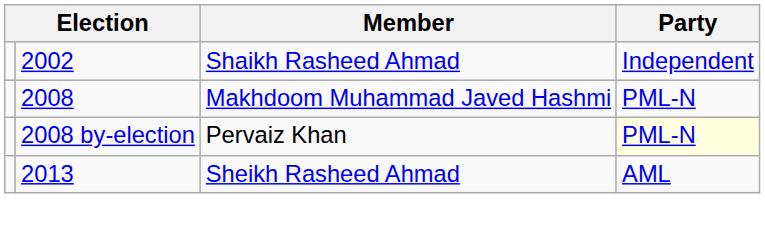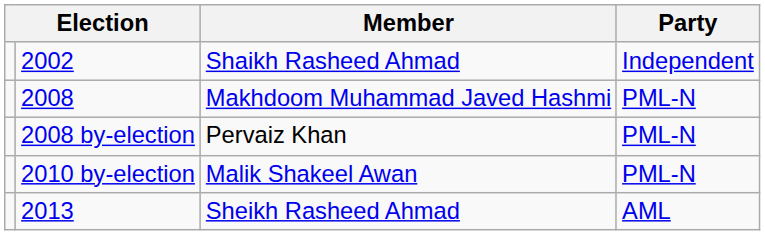(659, 135) lightyellow background -> (659, 135) no background
+ row: (312, 173)
